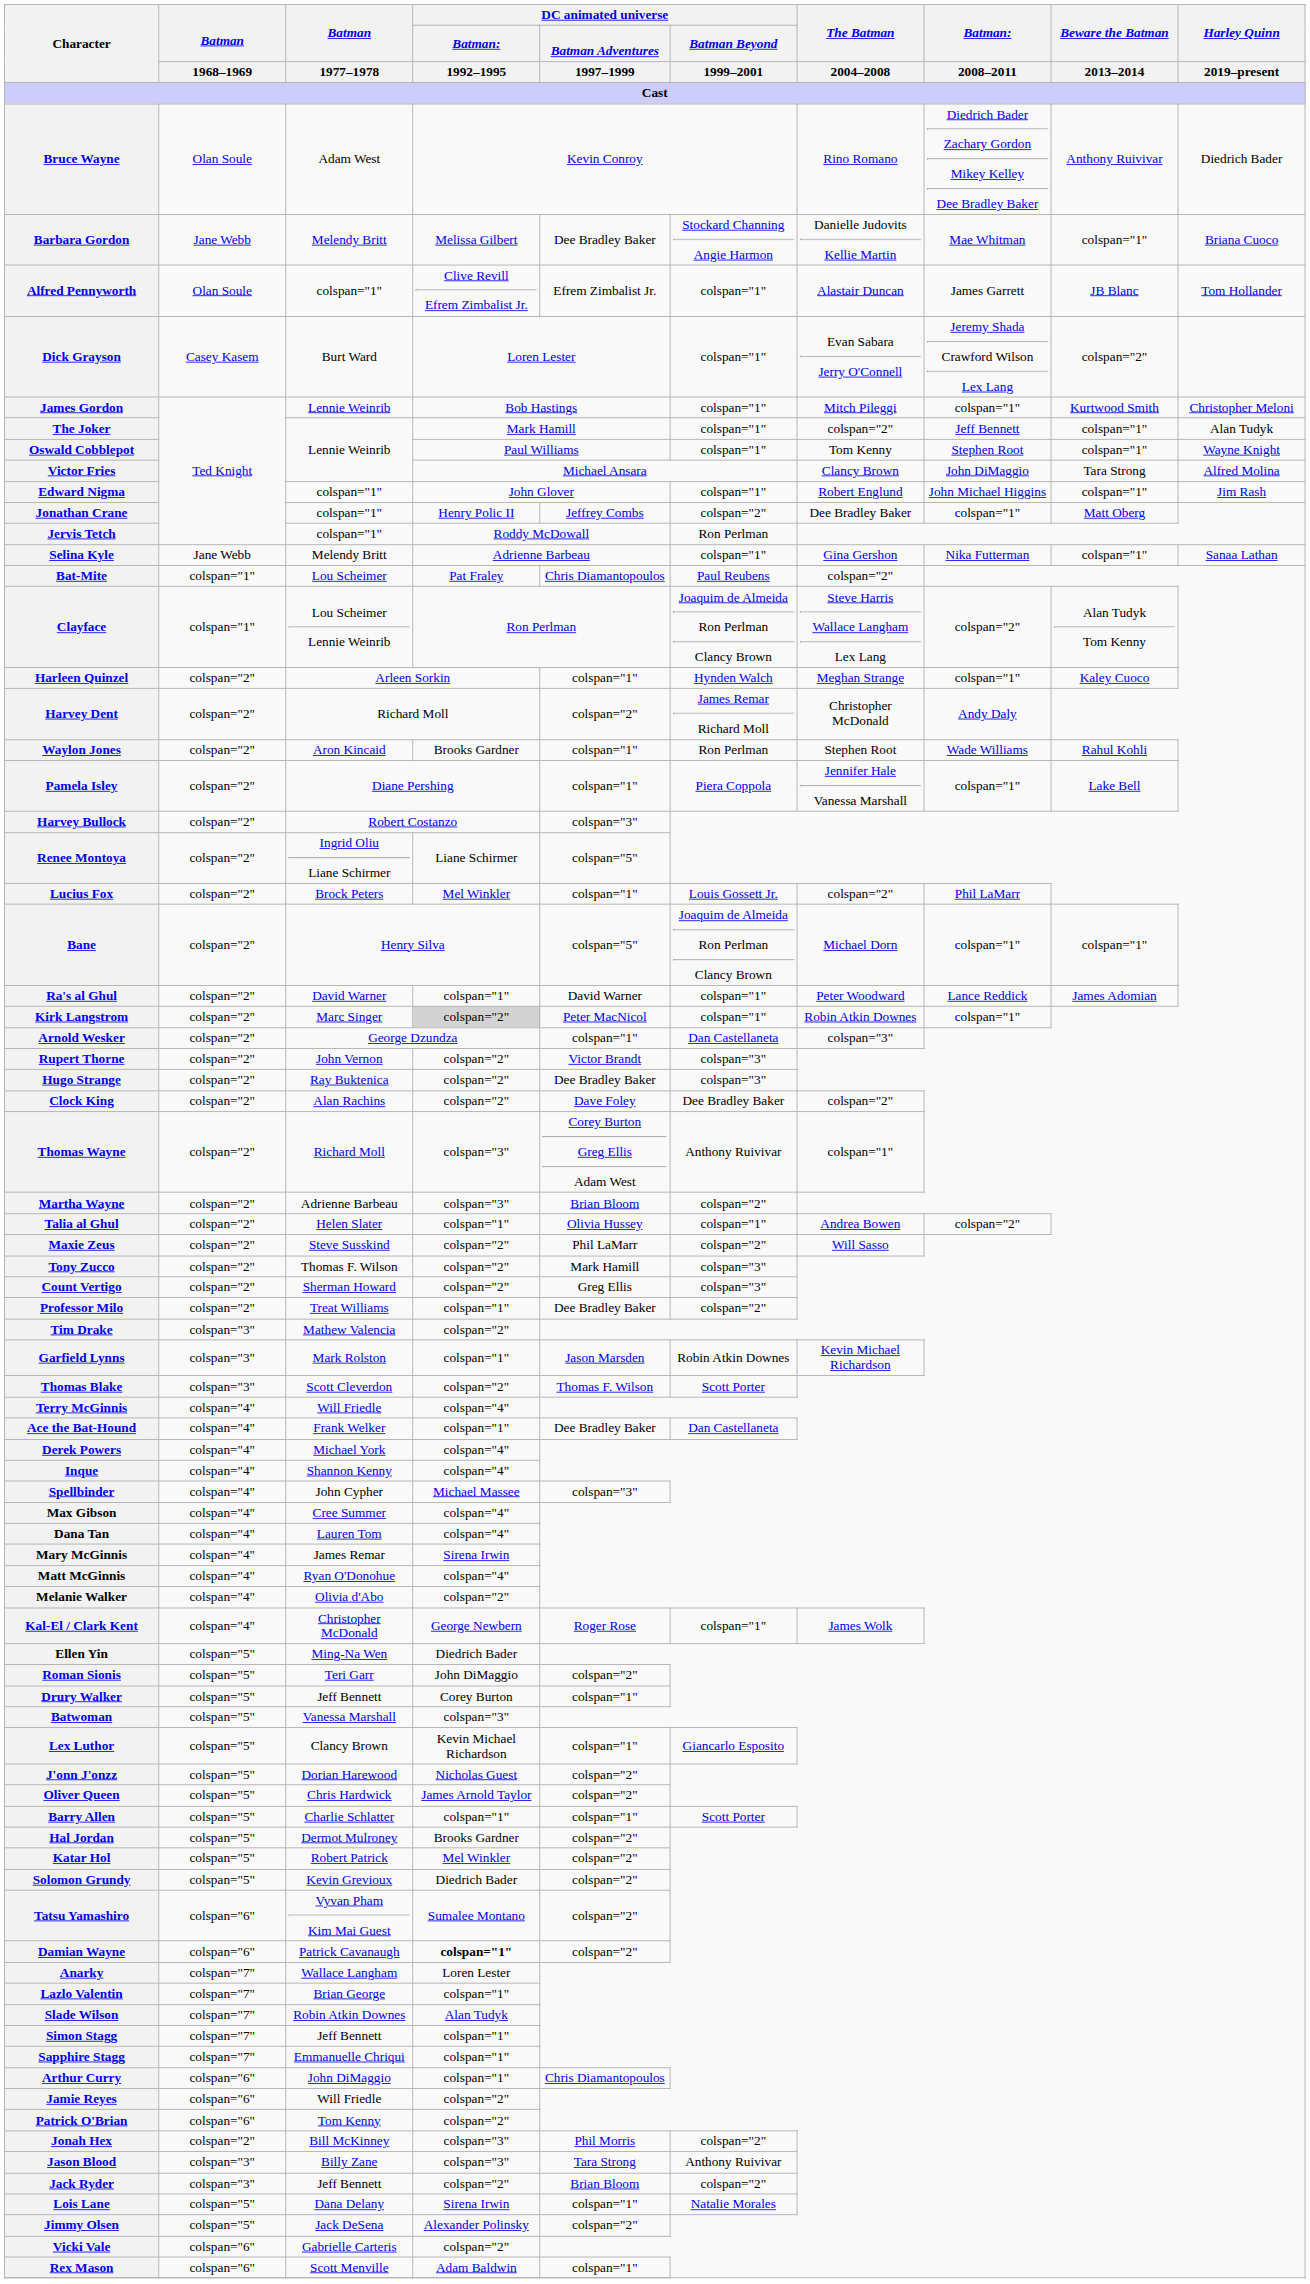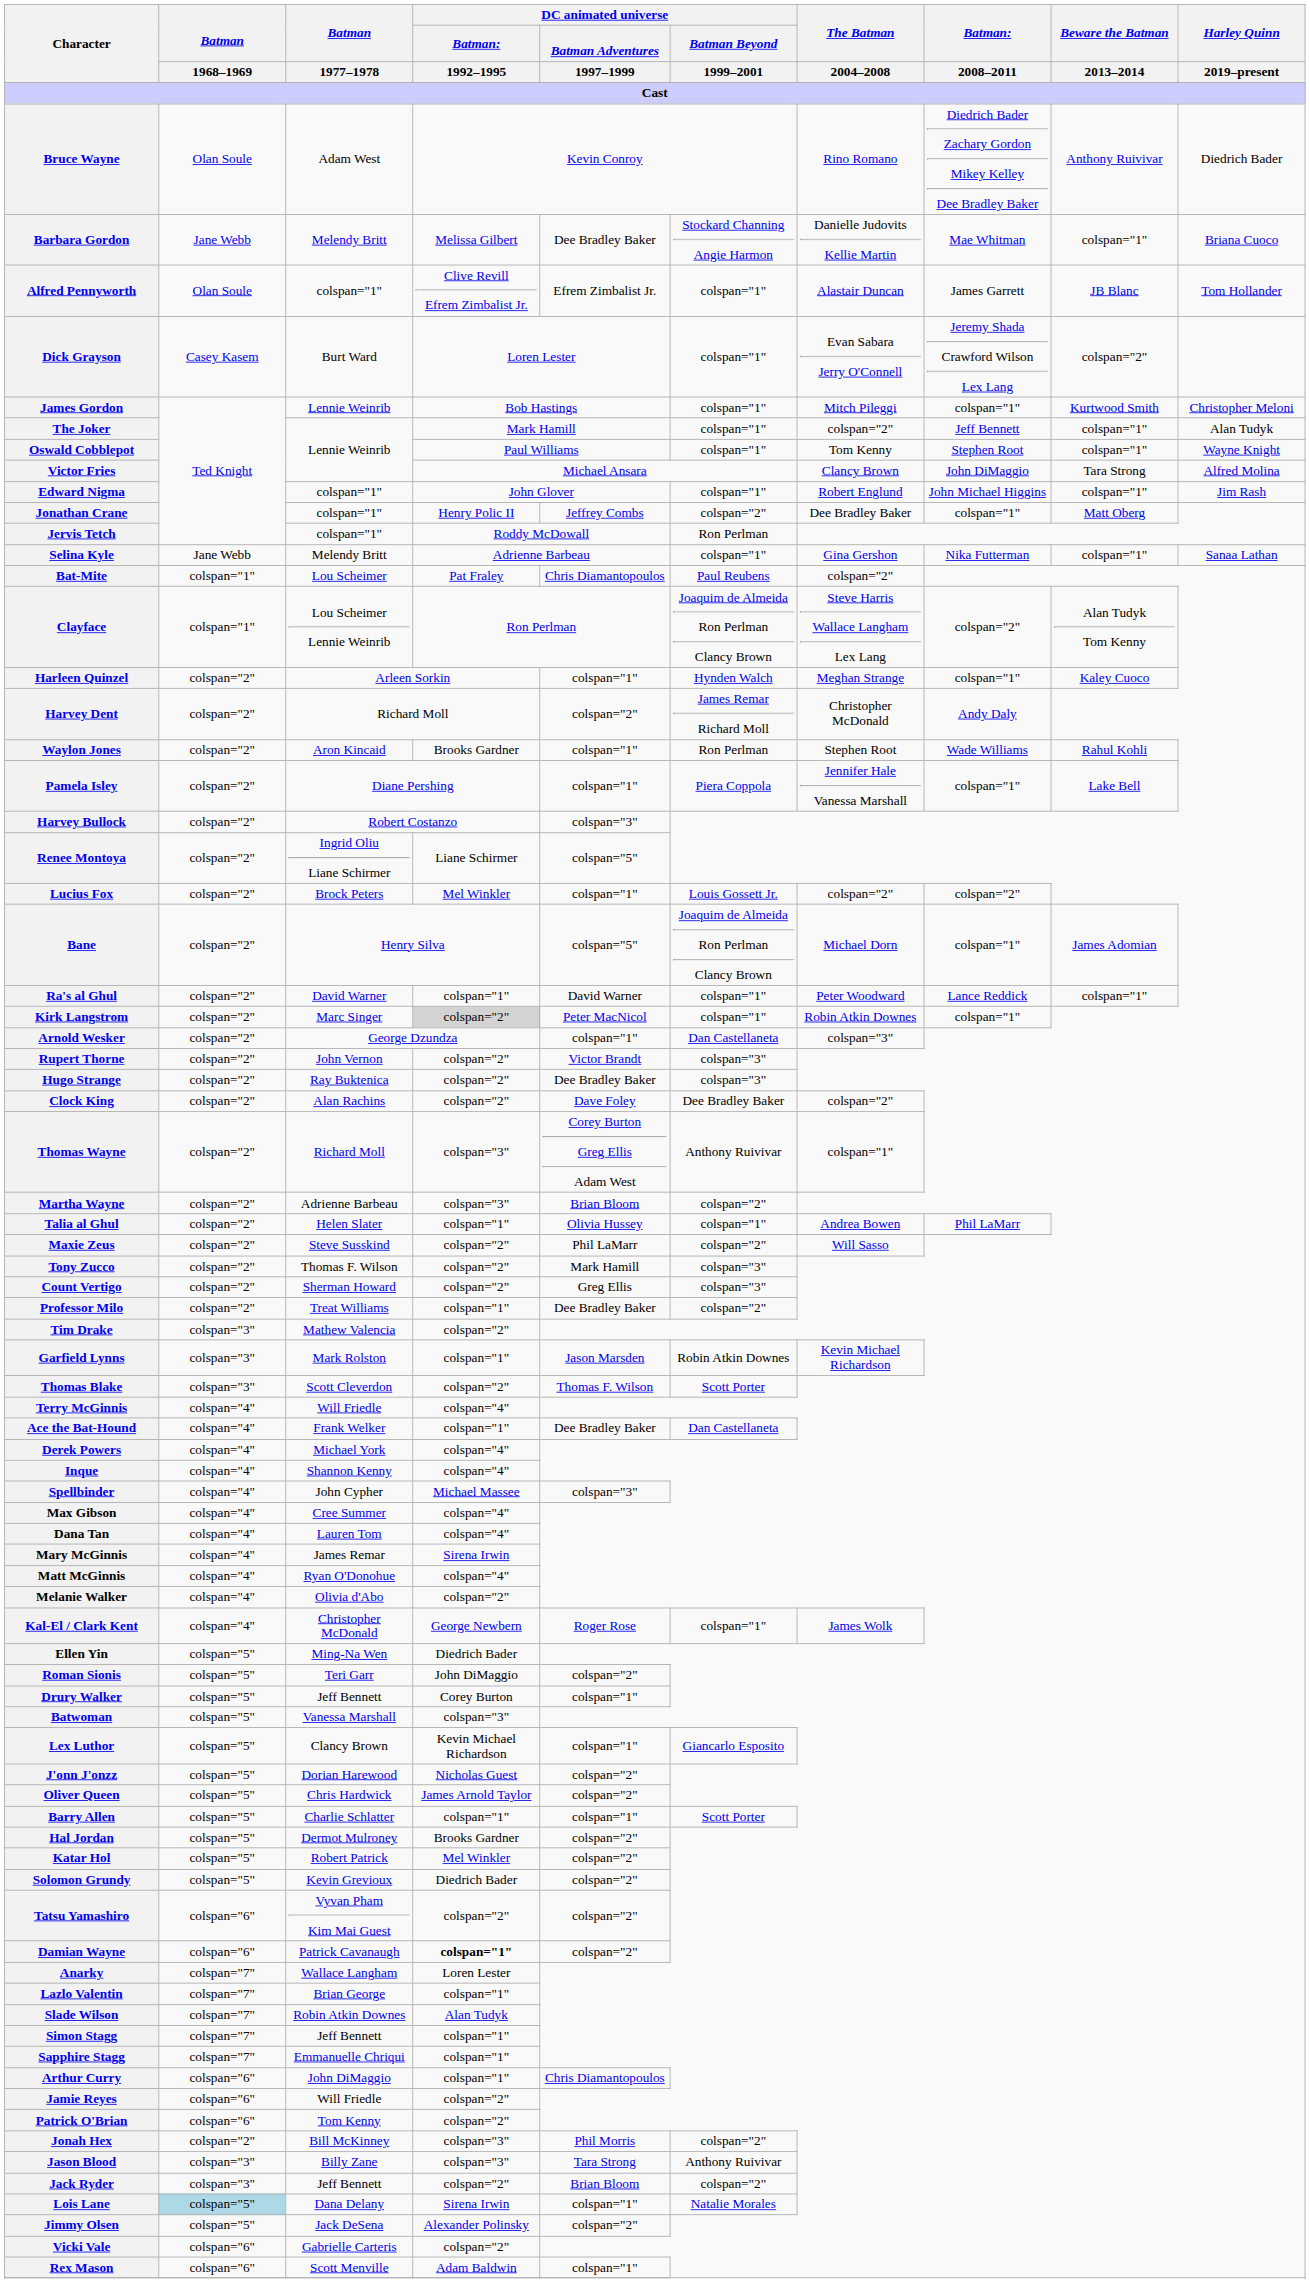(987, 894) Phil LaMarr -> (987, 894) colspan="2"
(1114, 944) colspan="1" -> (1114, 944) James Adomian
(1114, 995) James Adomian -> (1114, 995) colspan="1"
(987, 1224) colspan="2" -> (987, 1224) Phil LaMarr
(476, 1915) Sumalee Montano -> (476, 1915) colspan="2"
(222, 2204) no background -> (222, 2204) lightblue background
